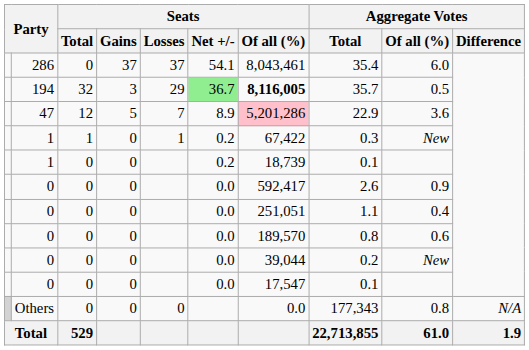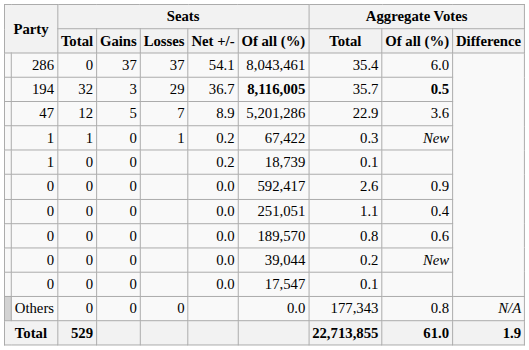(222, 89) lightgreen background -> (222, 89) no background
(440, 89) normal -> (440, 89) bold
(276, 114) pink background -> (276, 114) no background
